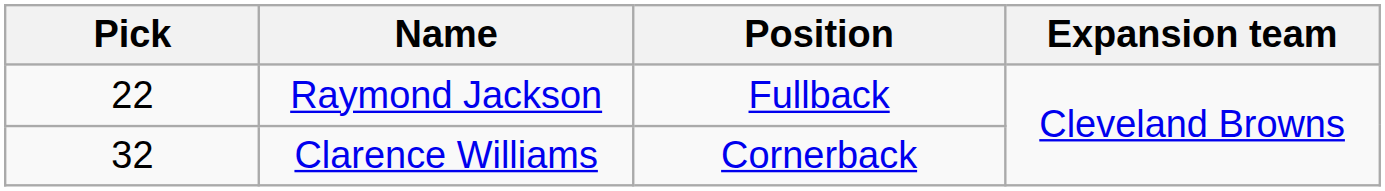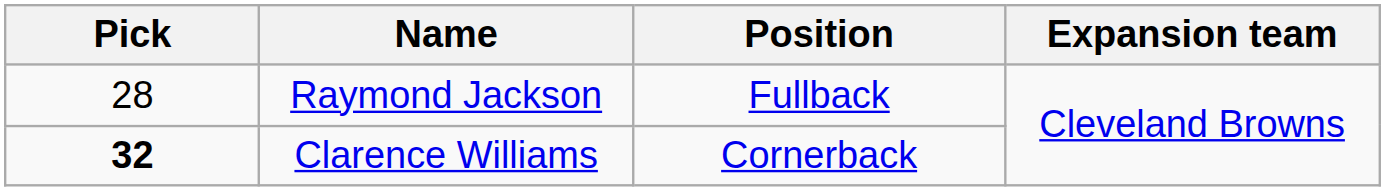(132, 94) 22 -> (132, 94) 28
(132, 154) normal -> (132, 154) bold
